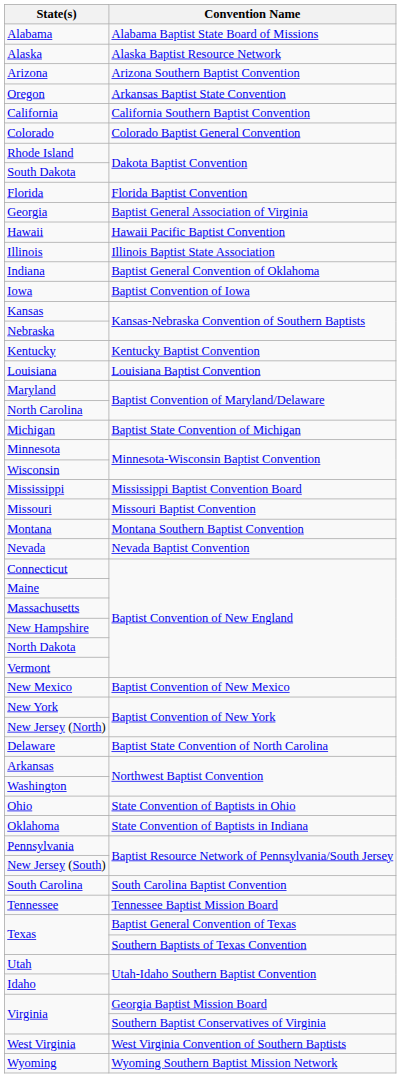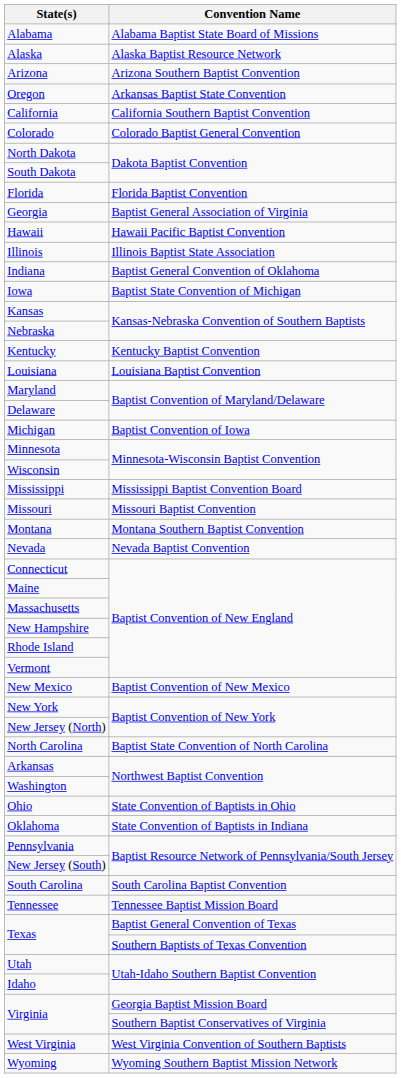(40, 152) Rhode Island -> (41, 152) North Dakota
(181, 291) Baptist Convention of Iowa -> (206, 291) Baptist State Convention of Michigan
(45, 410) North Carolina -> (31, 410) Delaware
(206, 430) Baptist State Convention of Michigan -> (181, 430) Baptist Convention of Iowa
(41, 647) North Dakota -> (40, 647) Rhode Island
(31, 746) Delaware -> (45, 746) North Carolina
